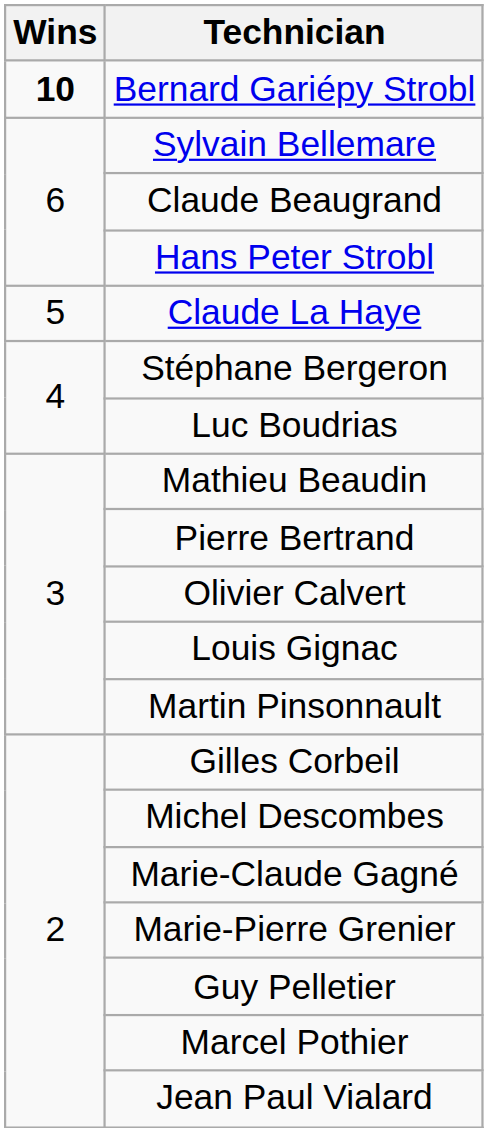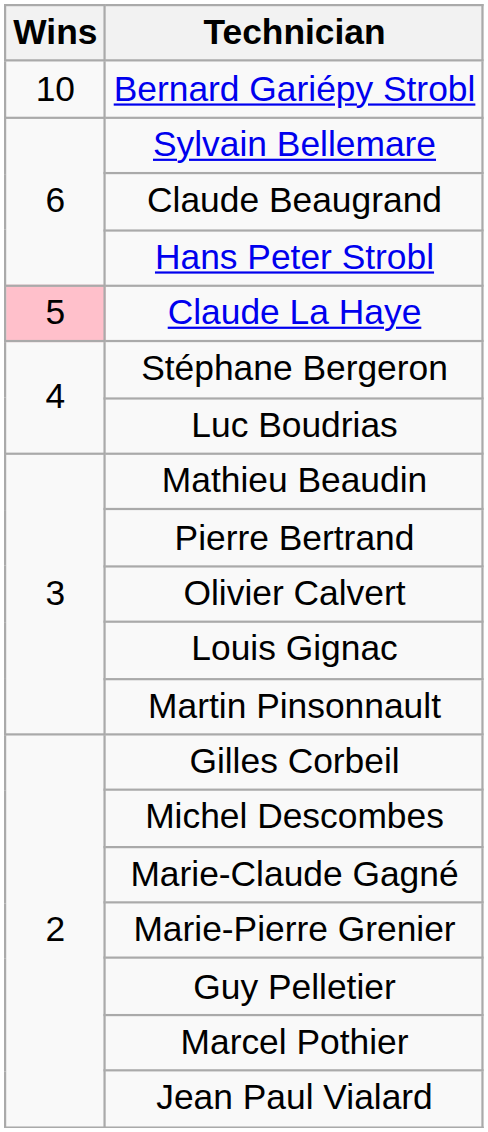(55, 88) bold -> (55, 88) normal
(55, 312) no background -> (55, 312) pink background
